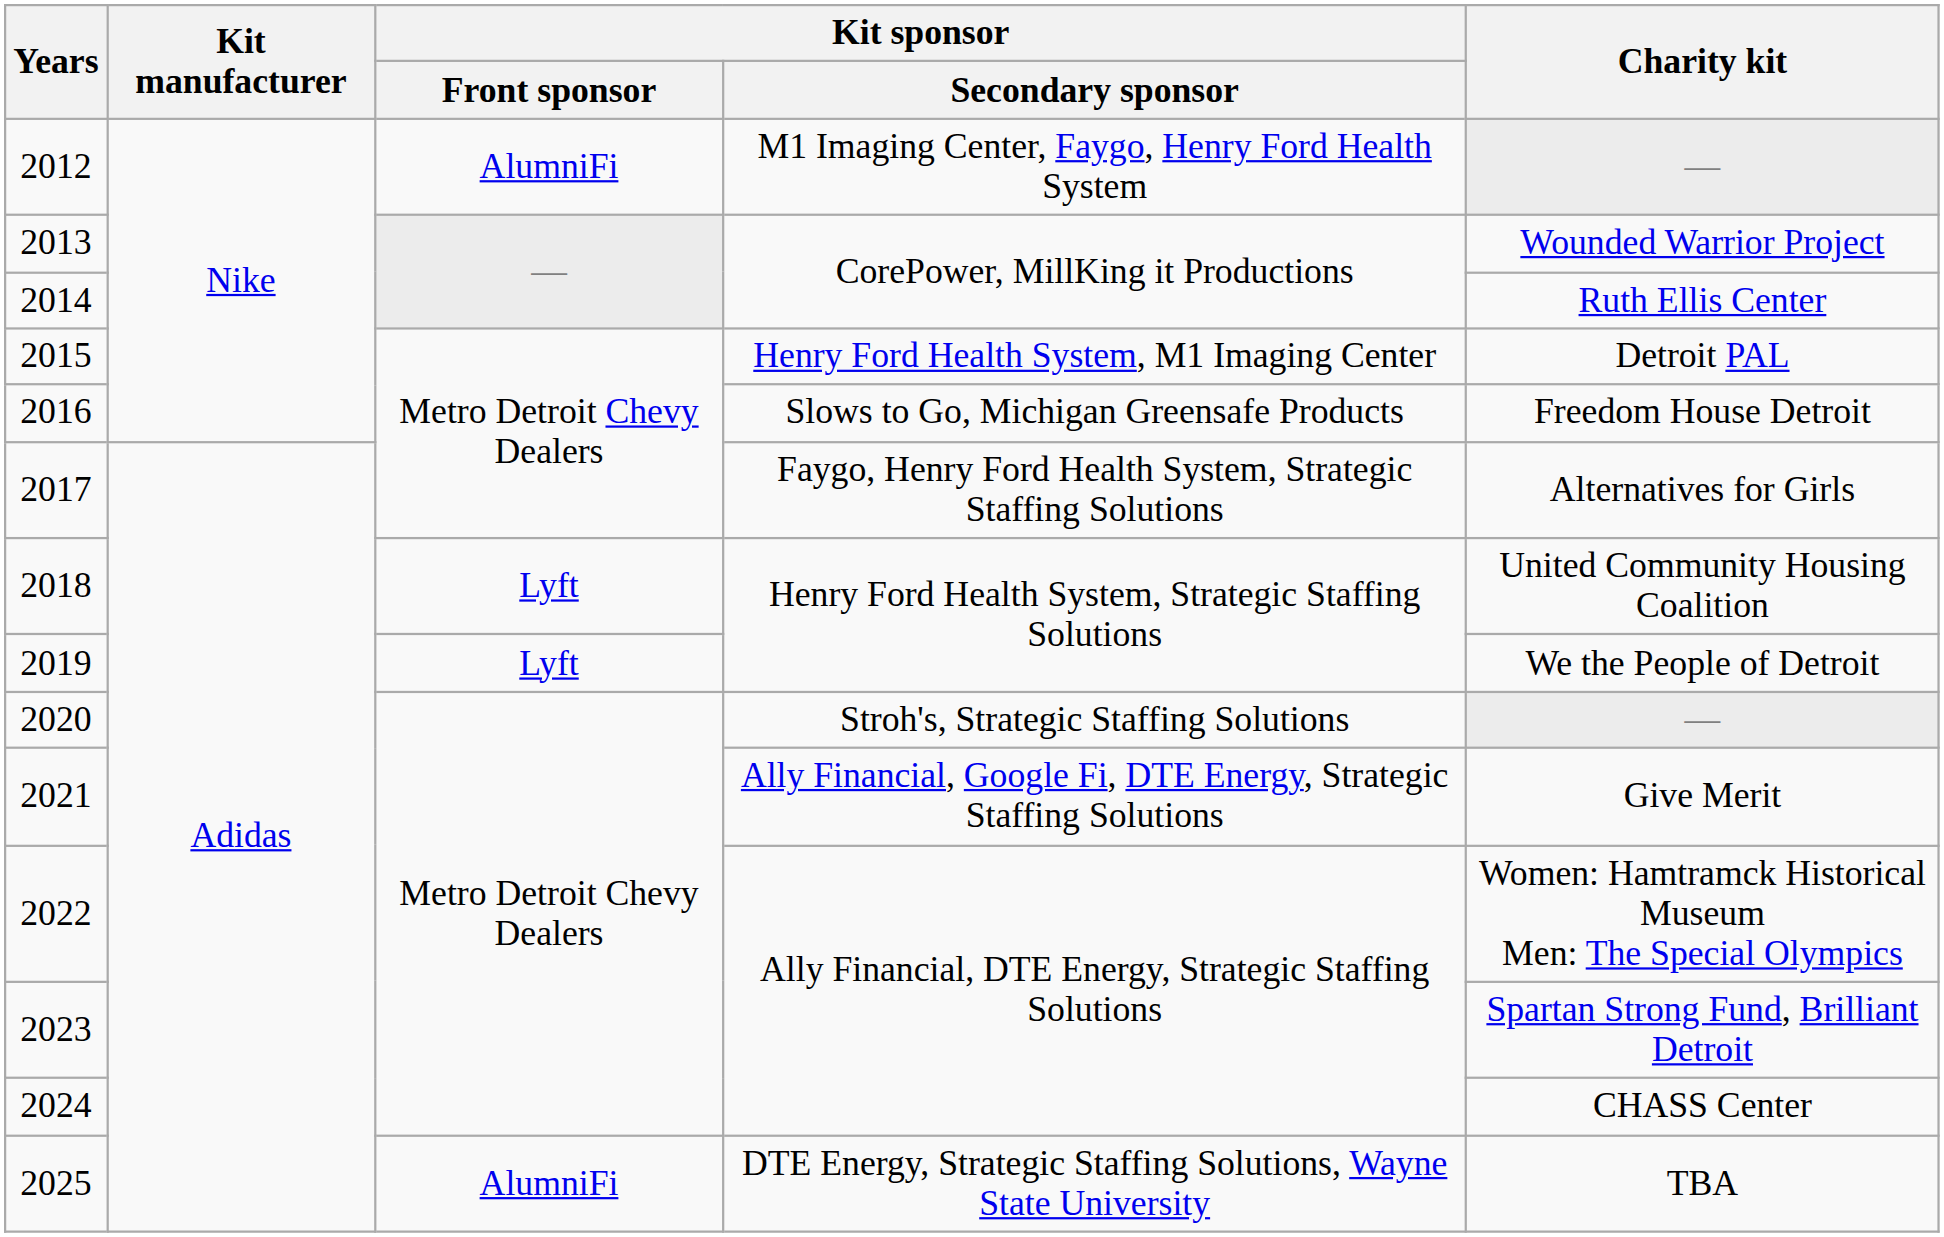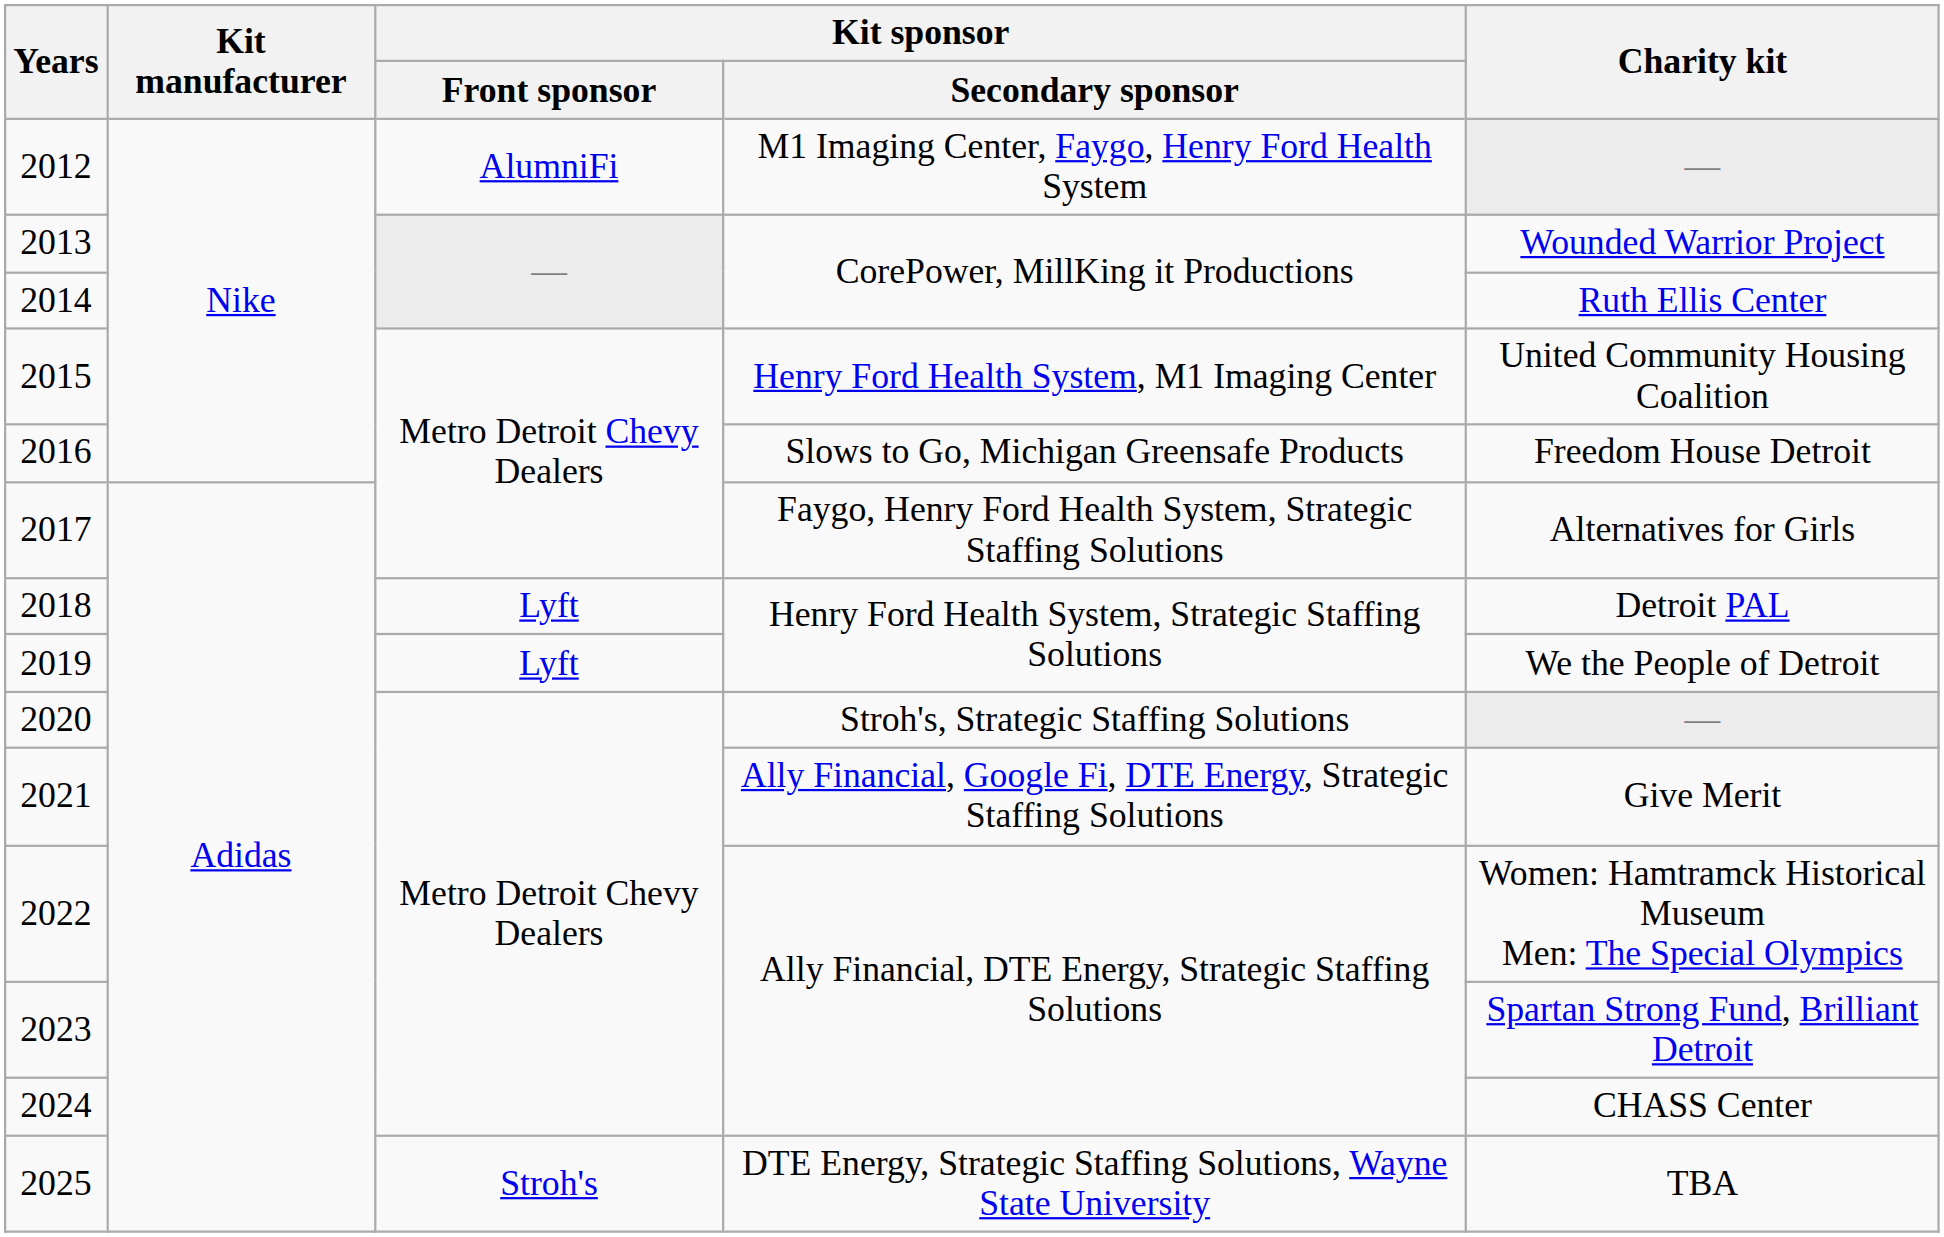(1702, 355) Detroit PAL -> (1702, 375) United Community Housing Coalition
(1702, 585) United Community Housing Coalition -> (1702, 605) Detroit PAL
(549, 1182) AlumniFi -> (549, 1182) Stroh's
